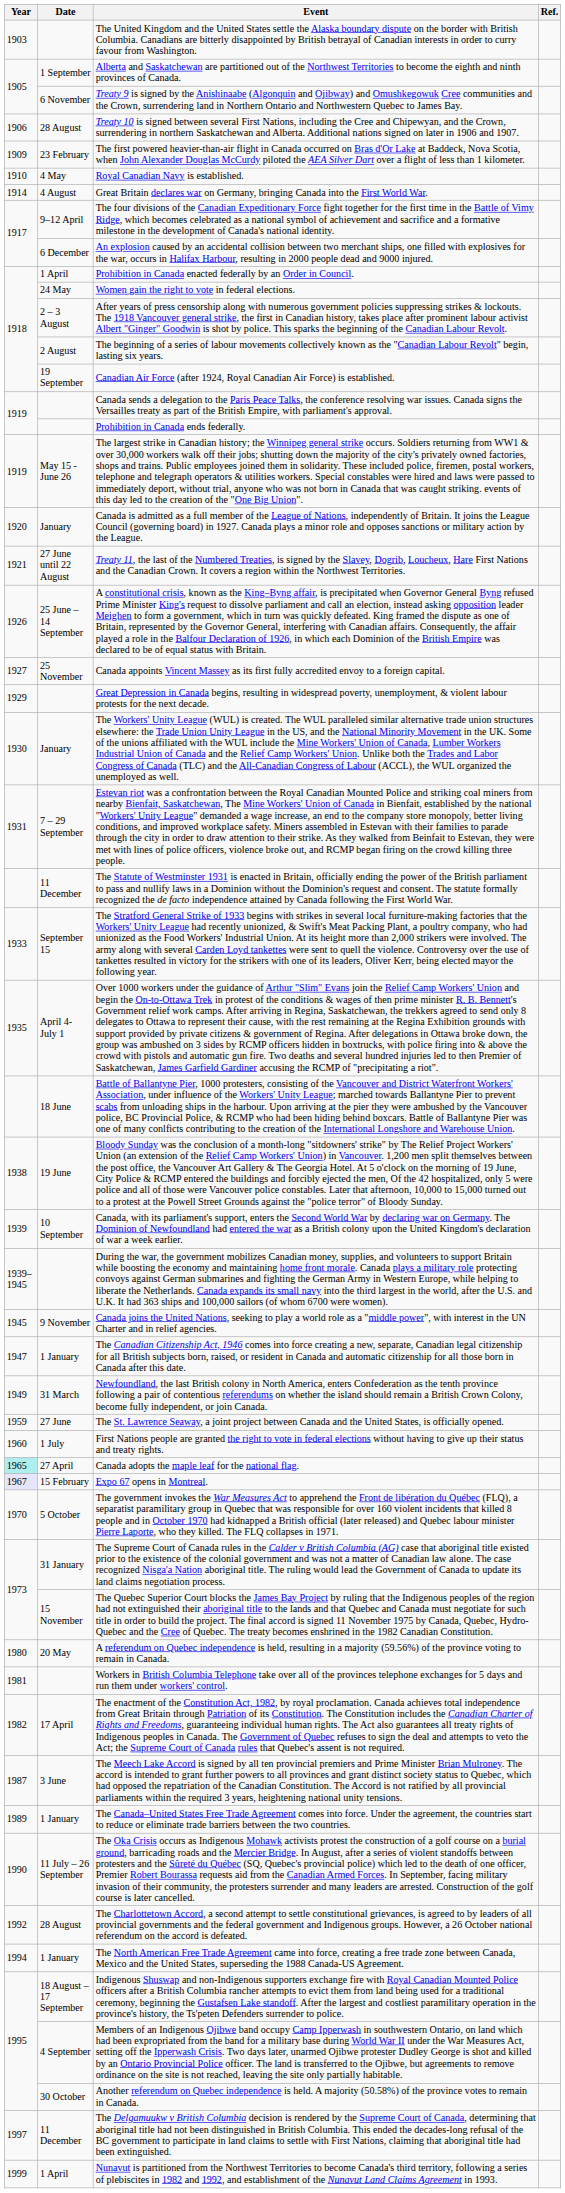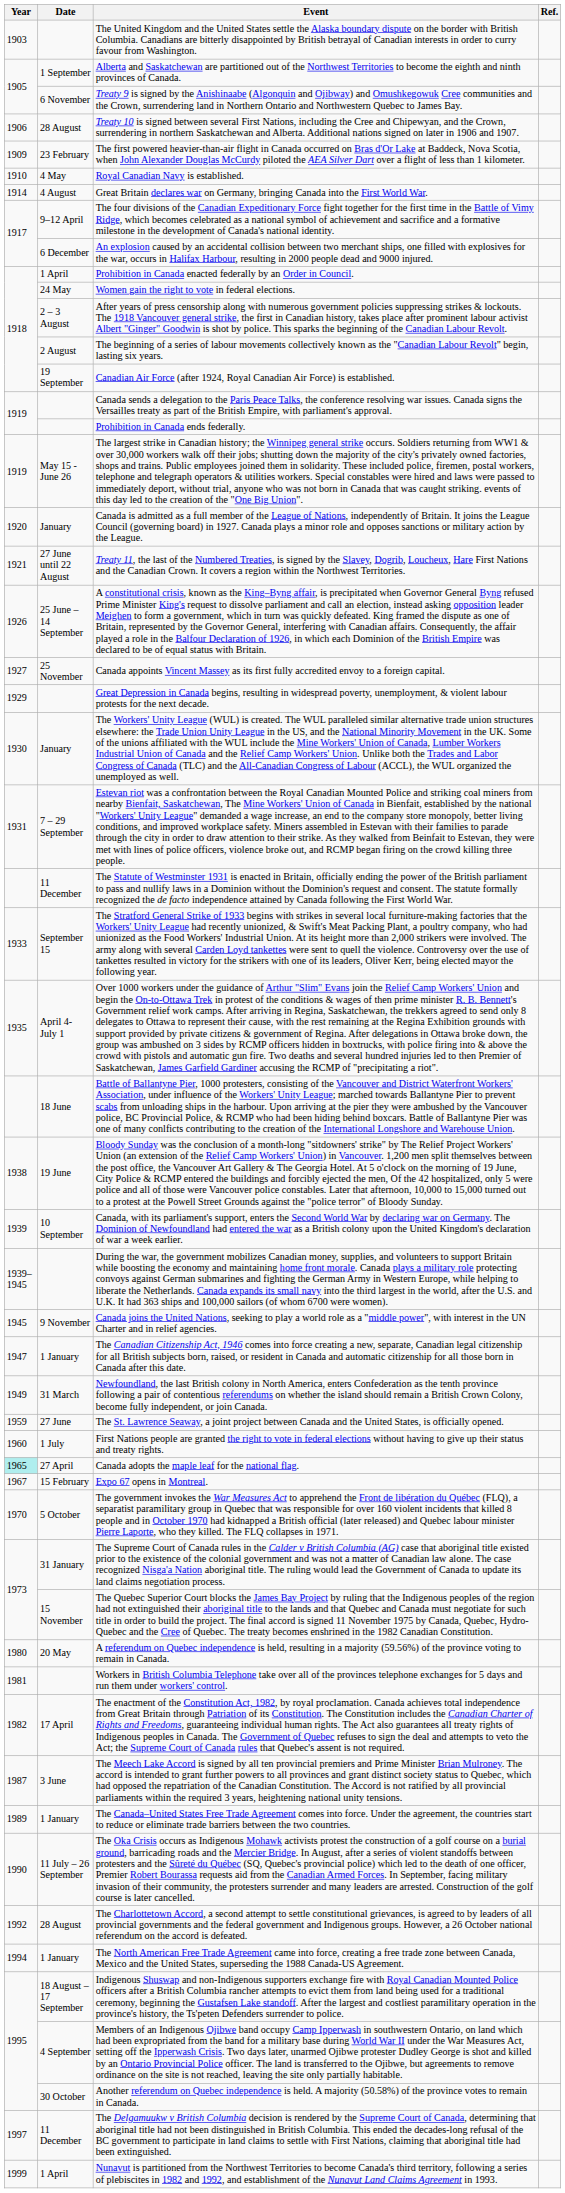(17, 1481) lavender background -> (17, 1481) no background
